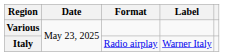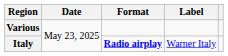(131, 43) normal -> (133, 43) bold
